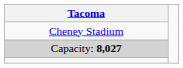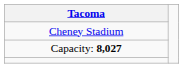(86, 48) lightgrey background -> (86, 48) no background
